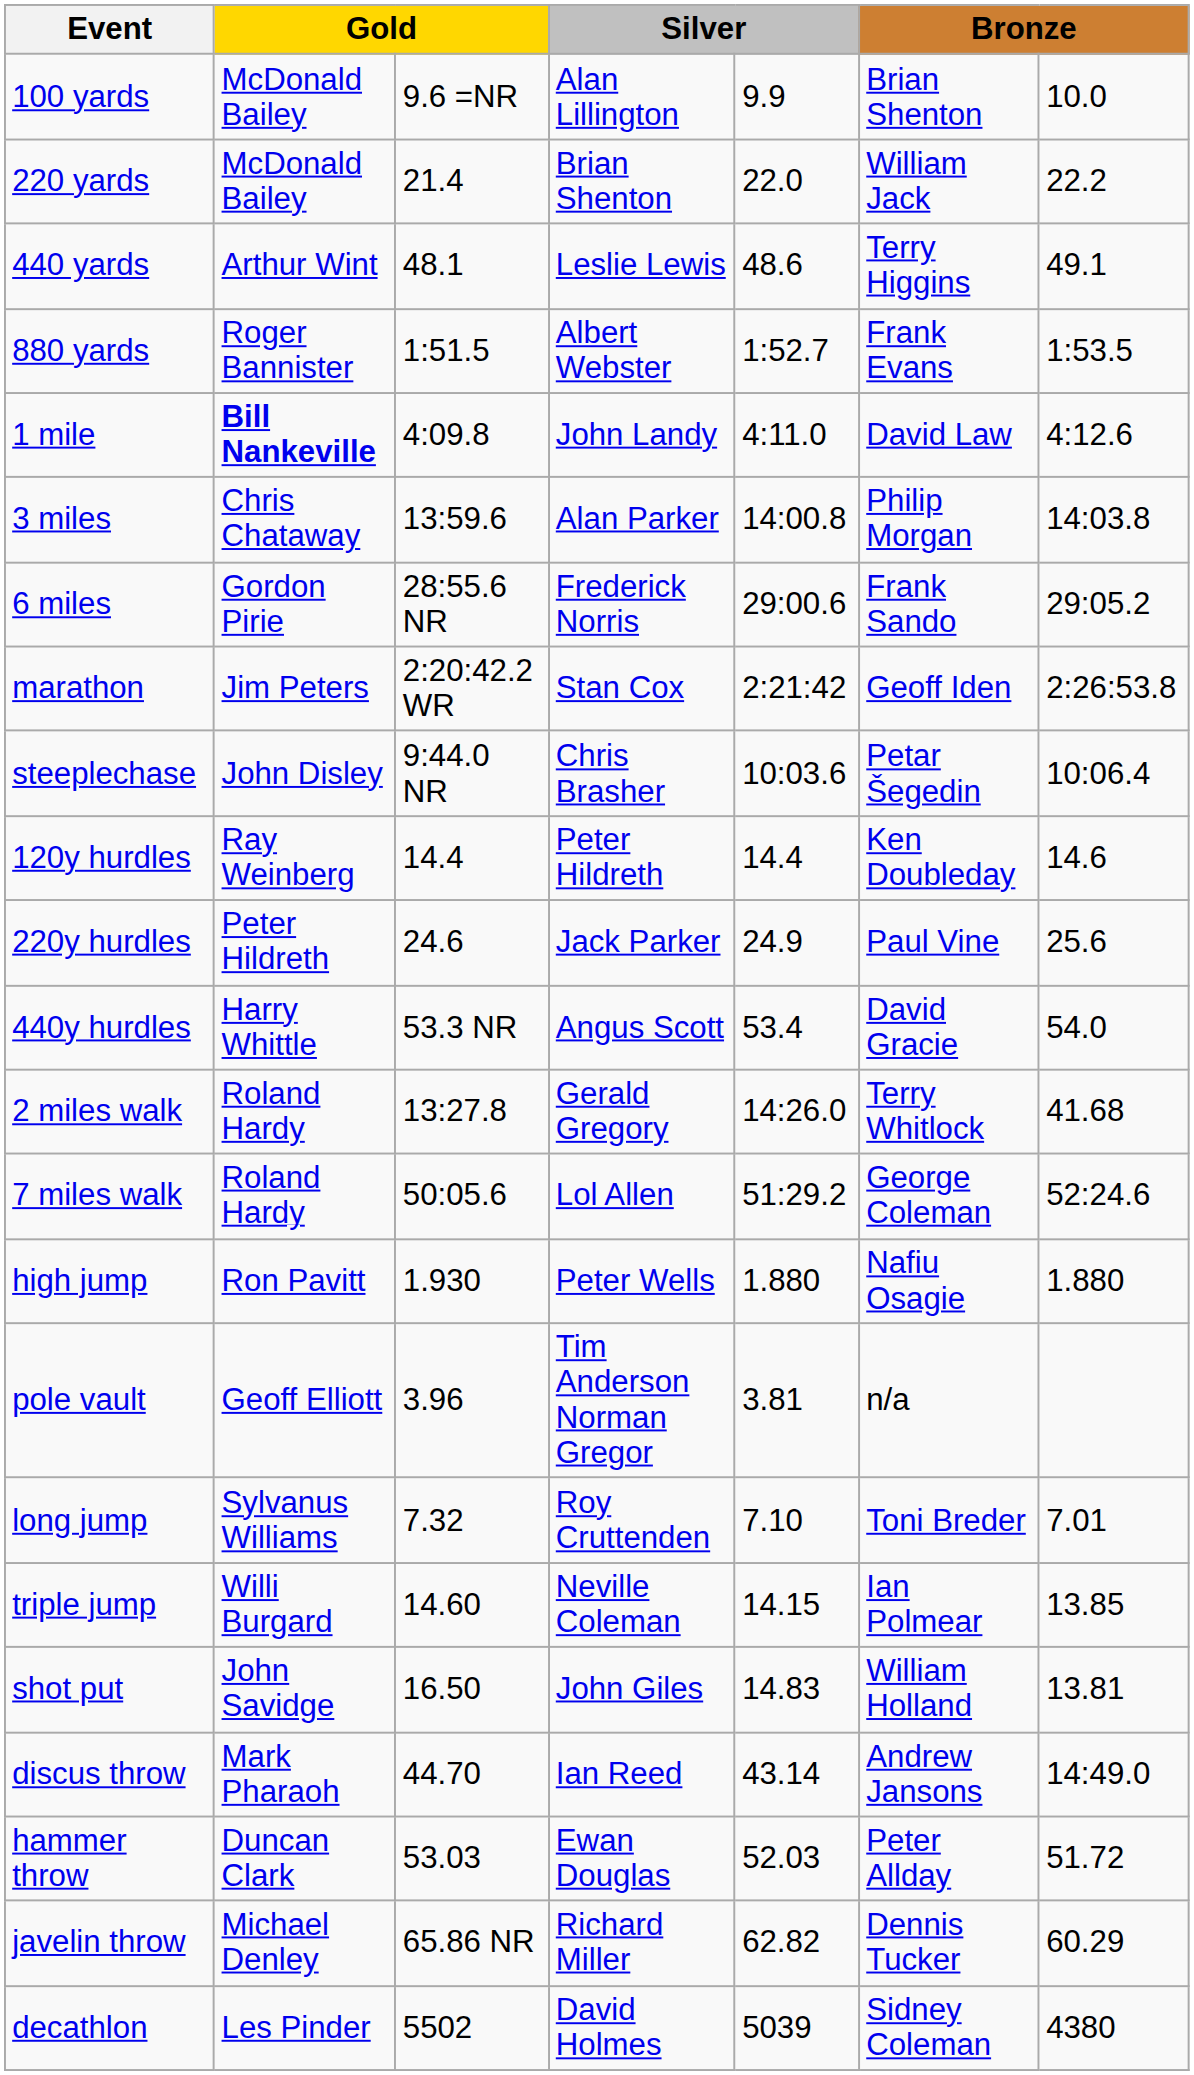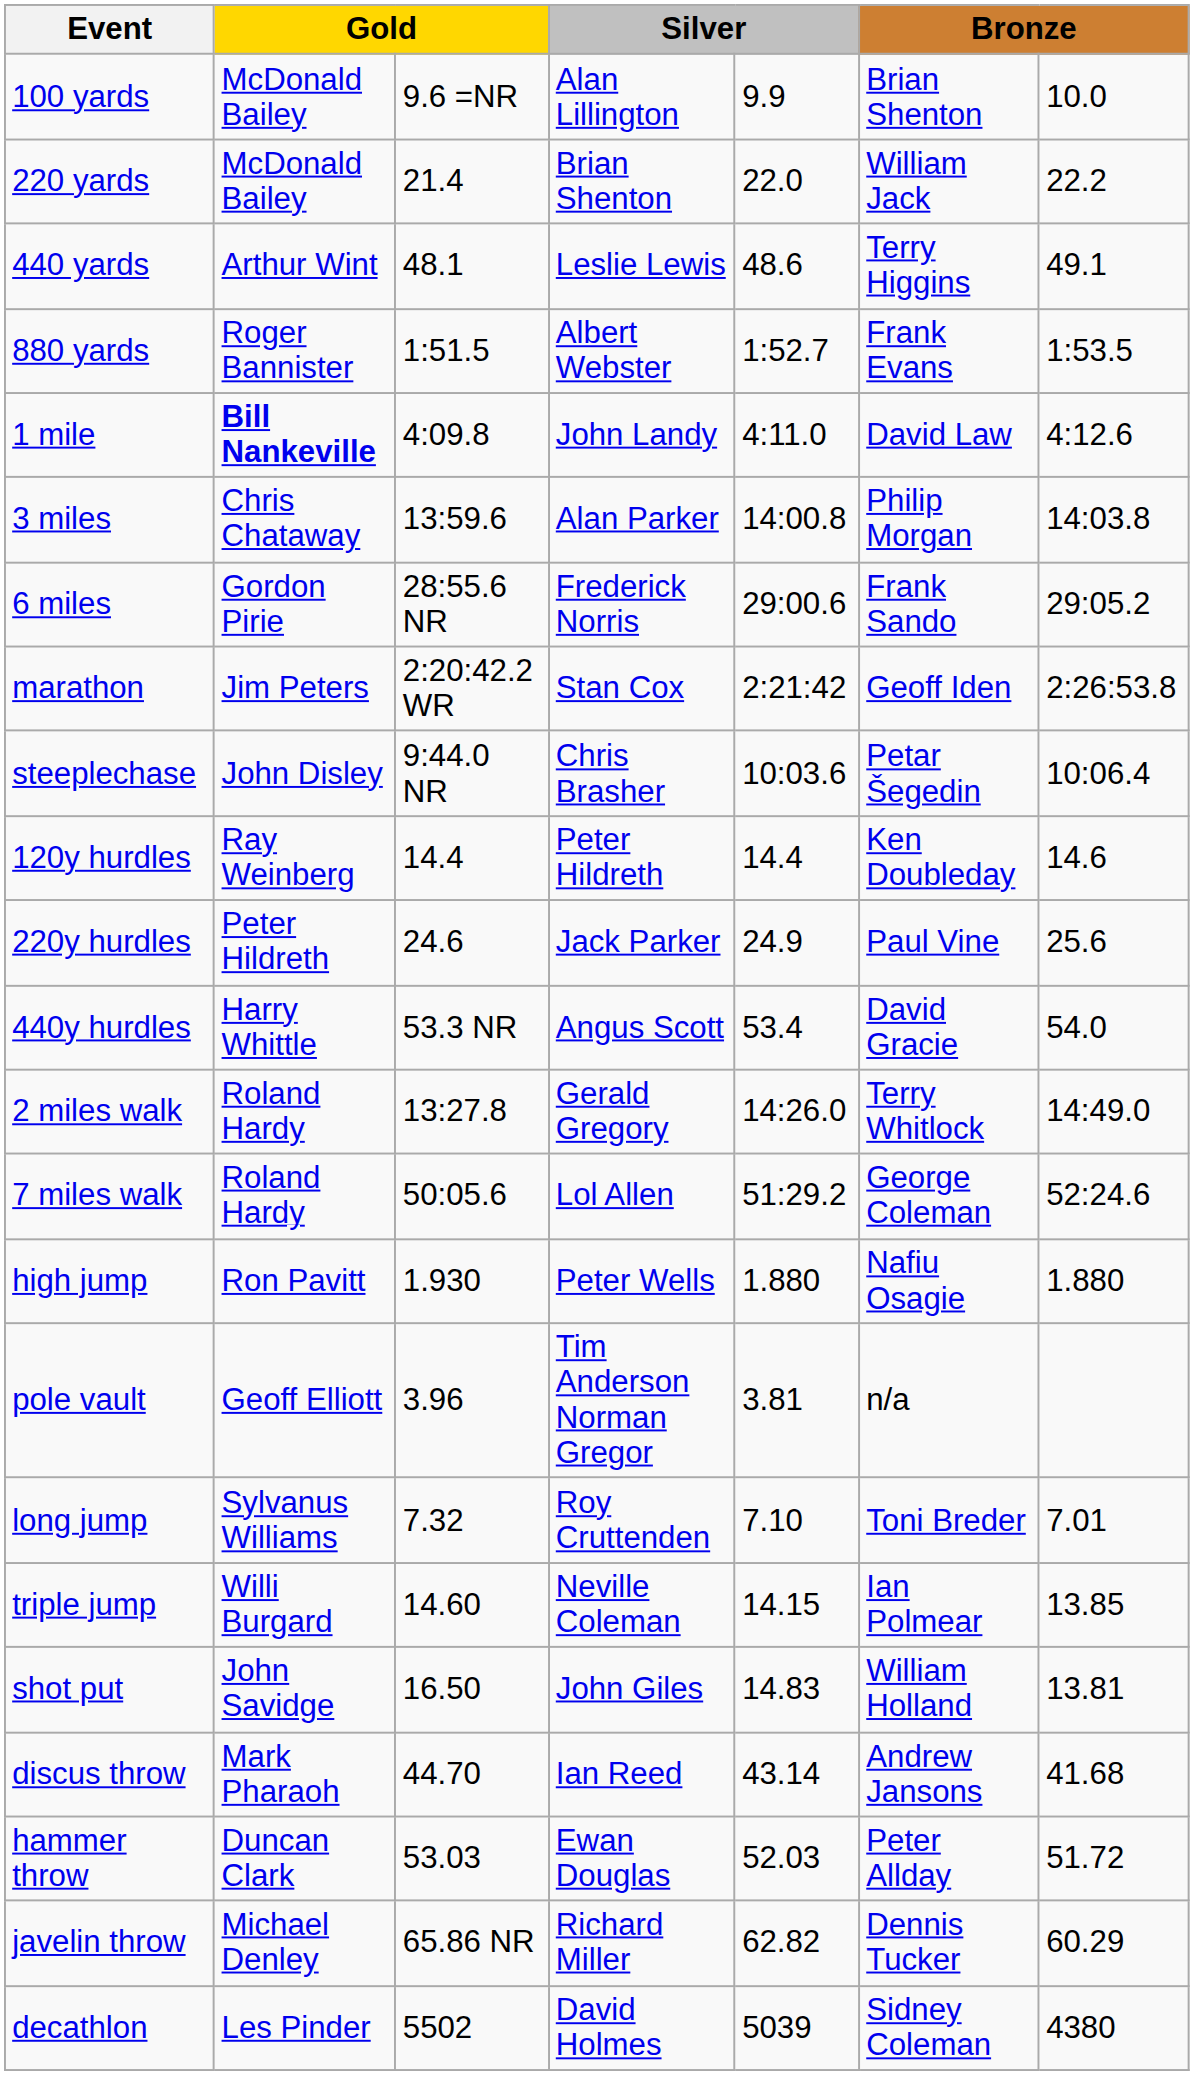(1085, 1111) 41.68 -> (1098, 1111) 14:49.0
(1098, 1773) 14:49.0 -> (1085, 1773) 41.68
